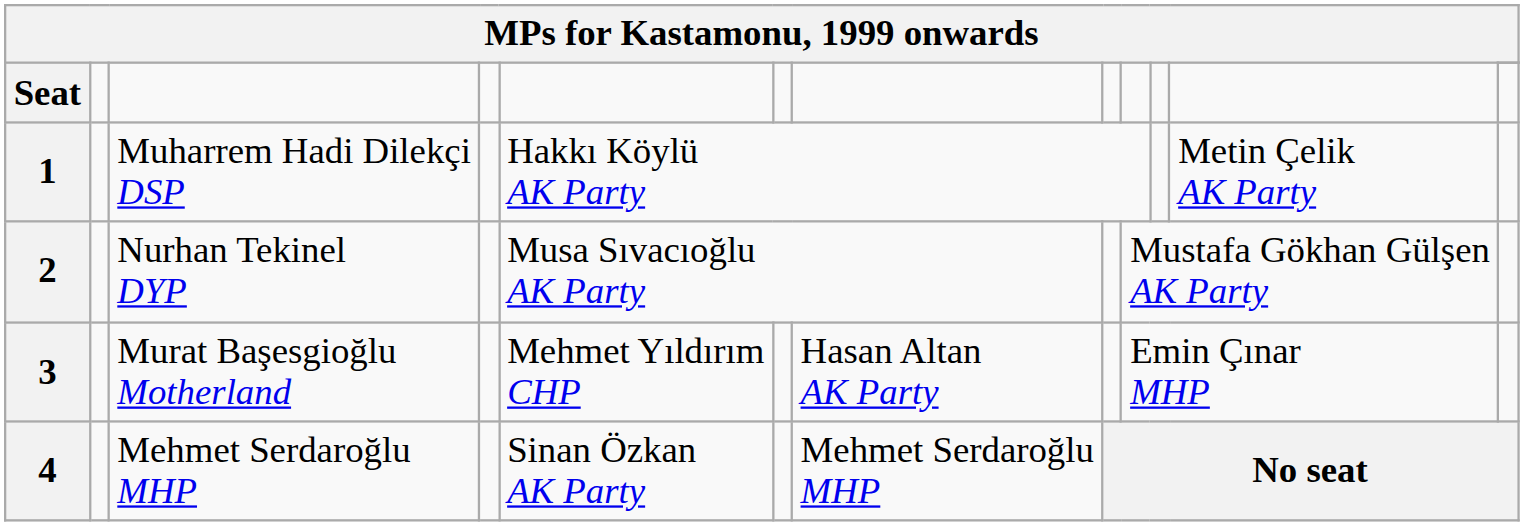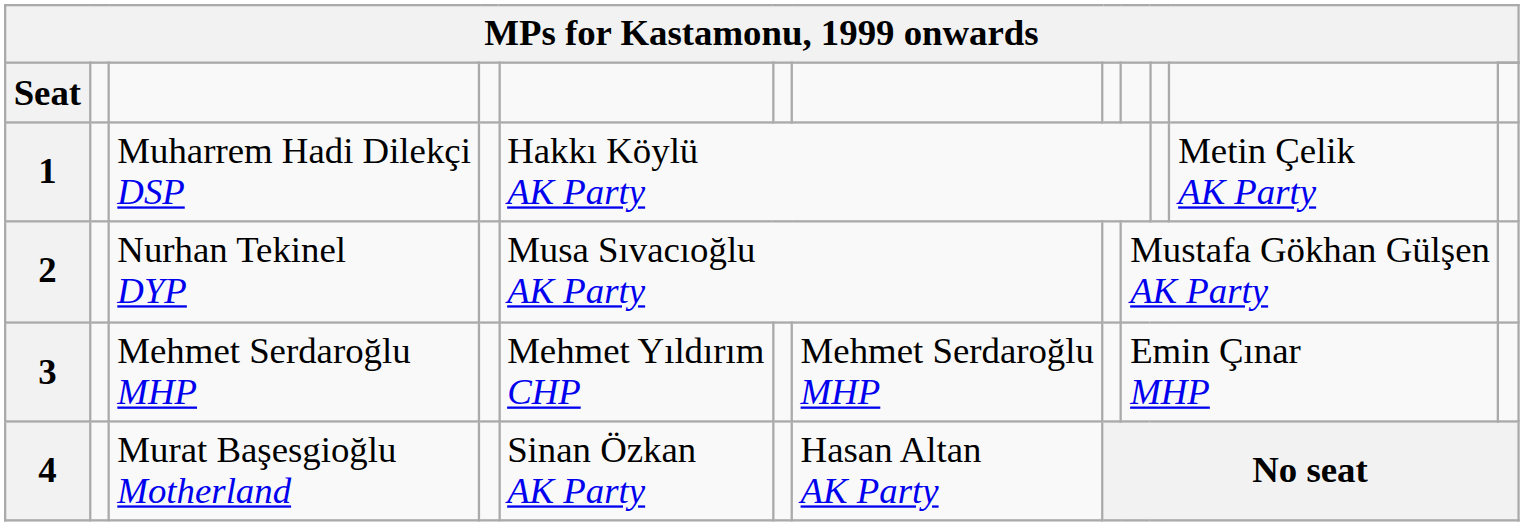(257, 370) Murat Başesgioğlu Motherland -> (264, 370) Mehmet Serdaroğlu MHP
(891, 370) Hasan Altan AK Party -> (947, 370) Mehmet Serdaroğlu MHP
(264, 470) Mehmet Serdaroğlu MHP -> (257, 470) Murat Başesgioğlu Motherland
(947, 470) Mehmet Serdaroğlu MHP -> (891, 470) Hasan Altan AK Party
